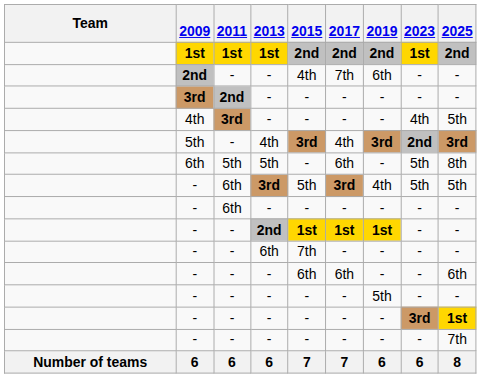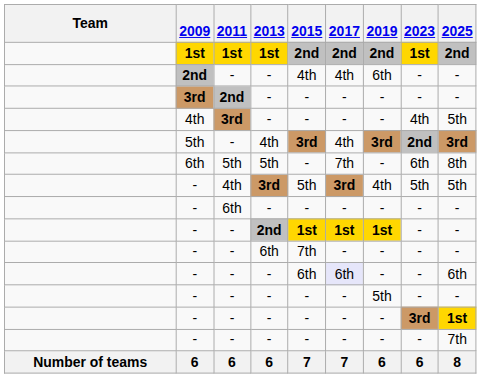(344, 76) 7th -> (344, 76) 4th
(344, 164) 6th -> (344, 164) 7th
(420, 164) 5th -> (420, 164) 6th
(232, 186) 6th -> (232, 186) 4th
(344, 274) no background -> (344, 274) lavender background
